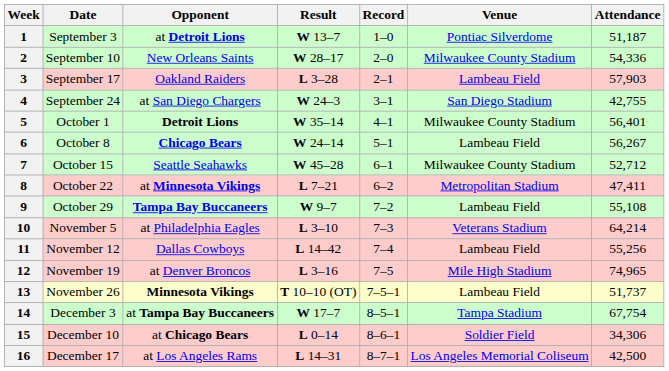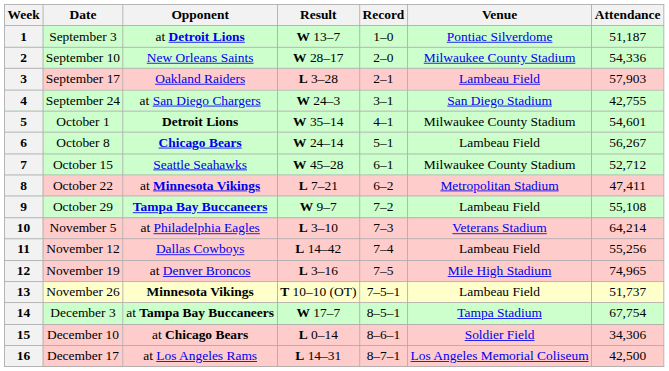(628, 121) 56,401 -> (628, 121) 54,601
